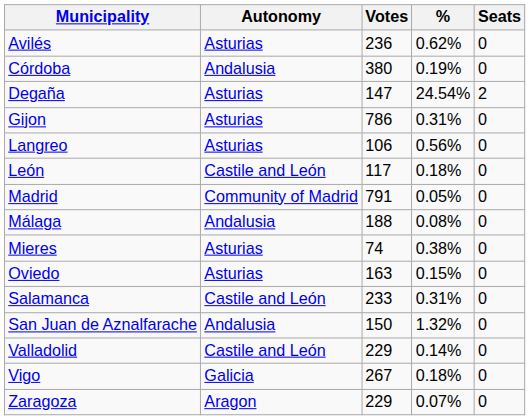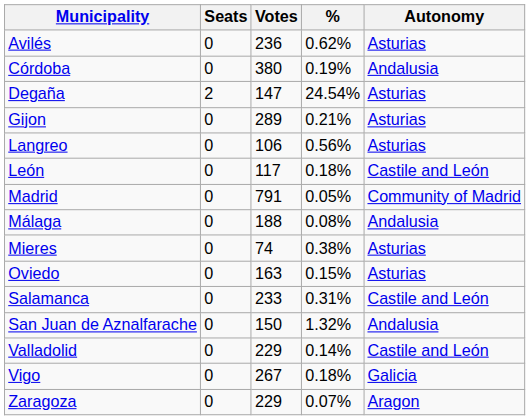columns swapped: (281, 17) <-> (499, 17)
(379, 119) 786 -> (268, 119) 289
(439, 119) 0.31% -> (328, 119) 0.21%
